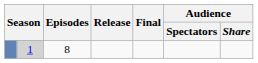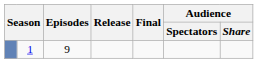(30, 49) lightgrey background -> (30, 49) no background
(67, 49) 8 -> (67, 49) 9
